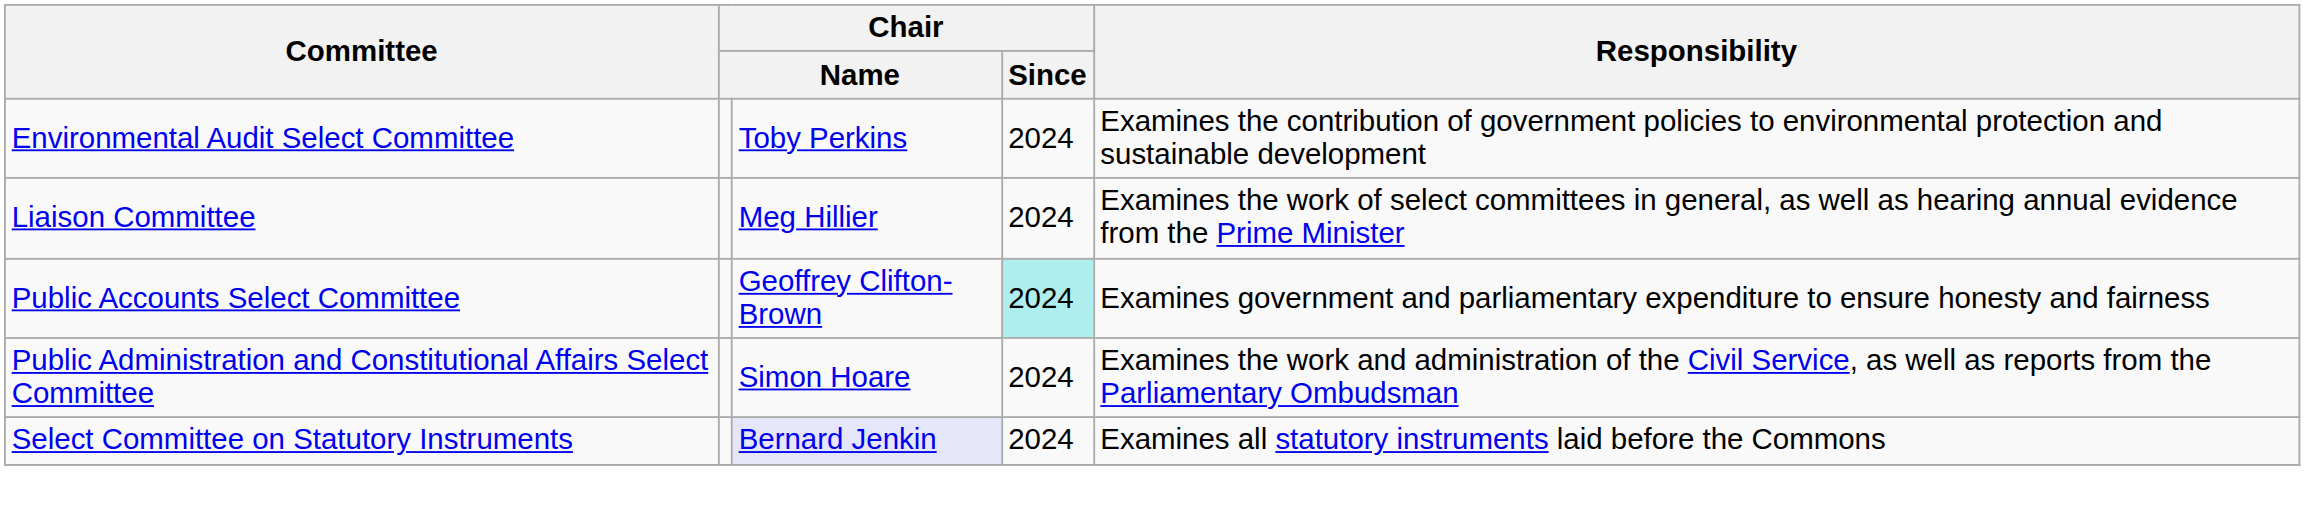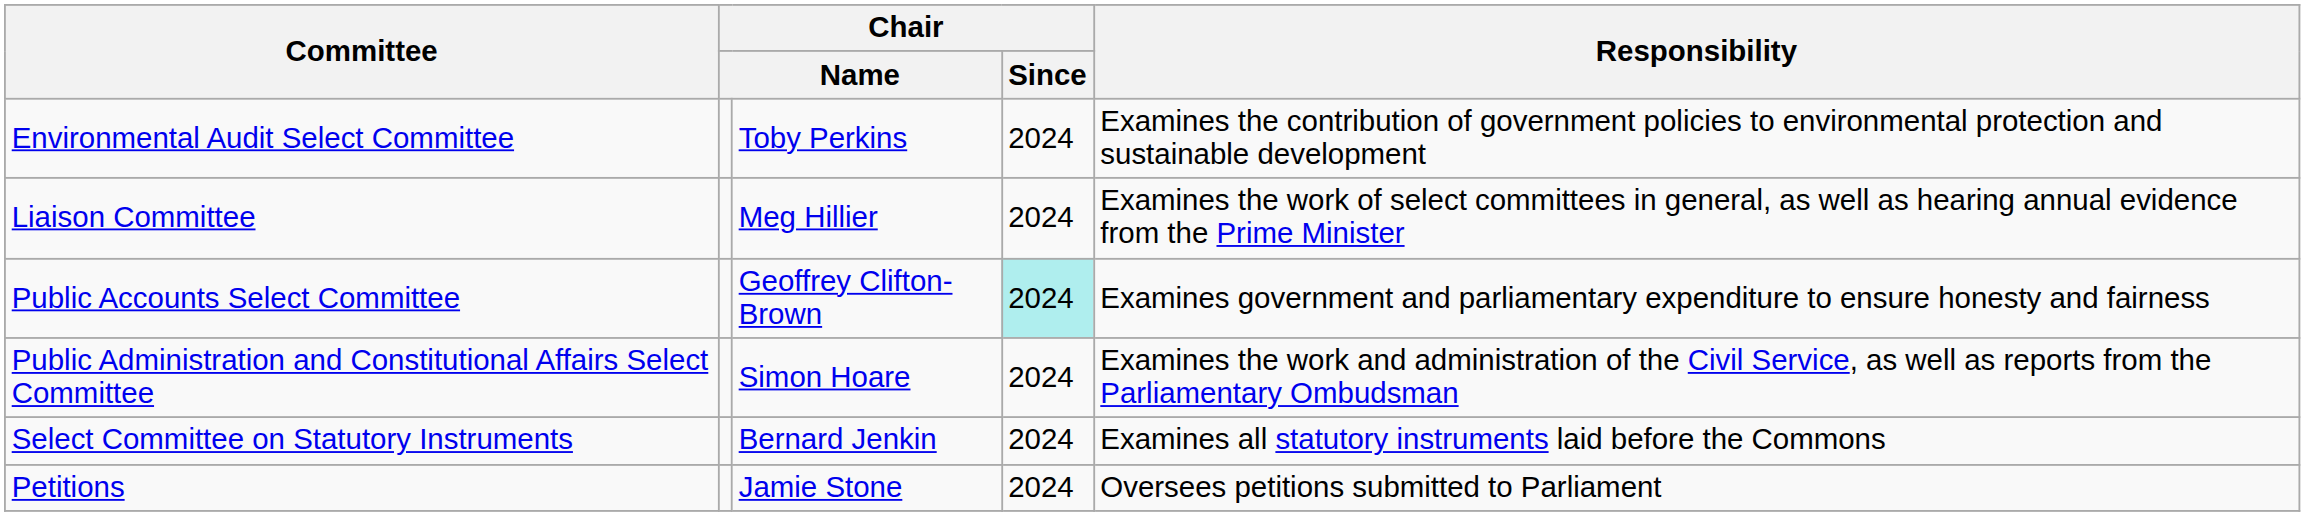(838, 440) lavender background -> (838, 440) no background
+ row: (68, 487)
